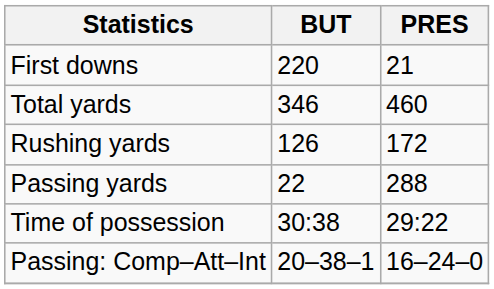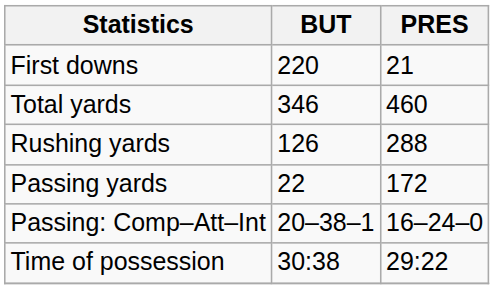(407, 144) 172 -> (407, 144) 288
(407, 183) 288 -> (407, 183) 172
rows swapped: (138, 262) <-> (118, 223)
